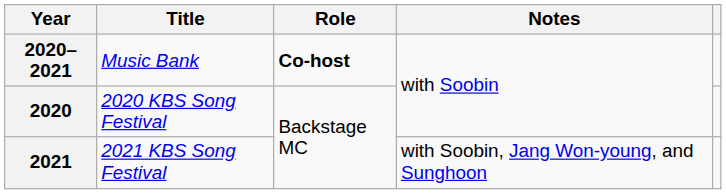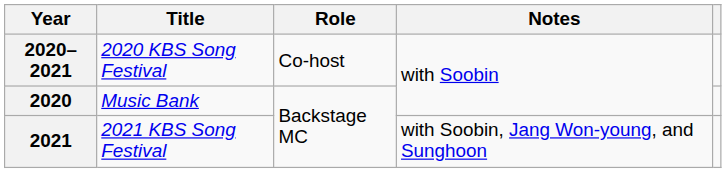(150, 60) Music Bank -> (168, 60) 2020 KBS Song Festival
(314, 60) bold -> (312, 60) normal
(168, 111) 2020 KBS Song Festival -> (150, 100) Music Bank
